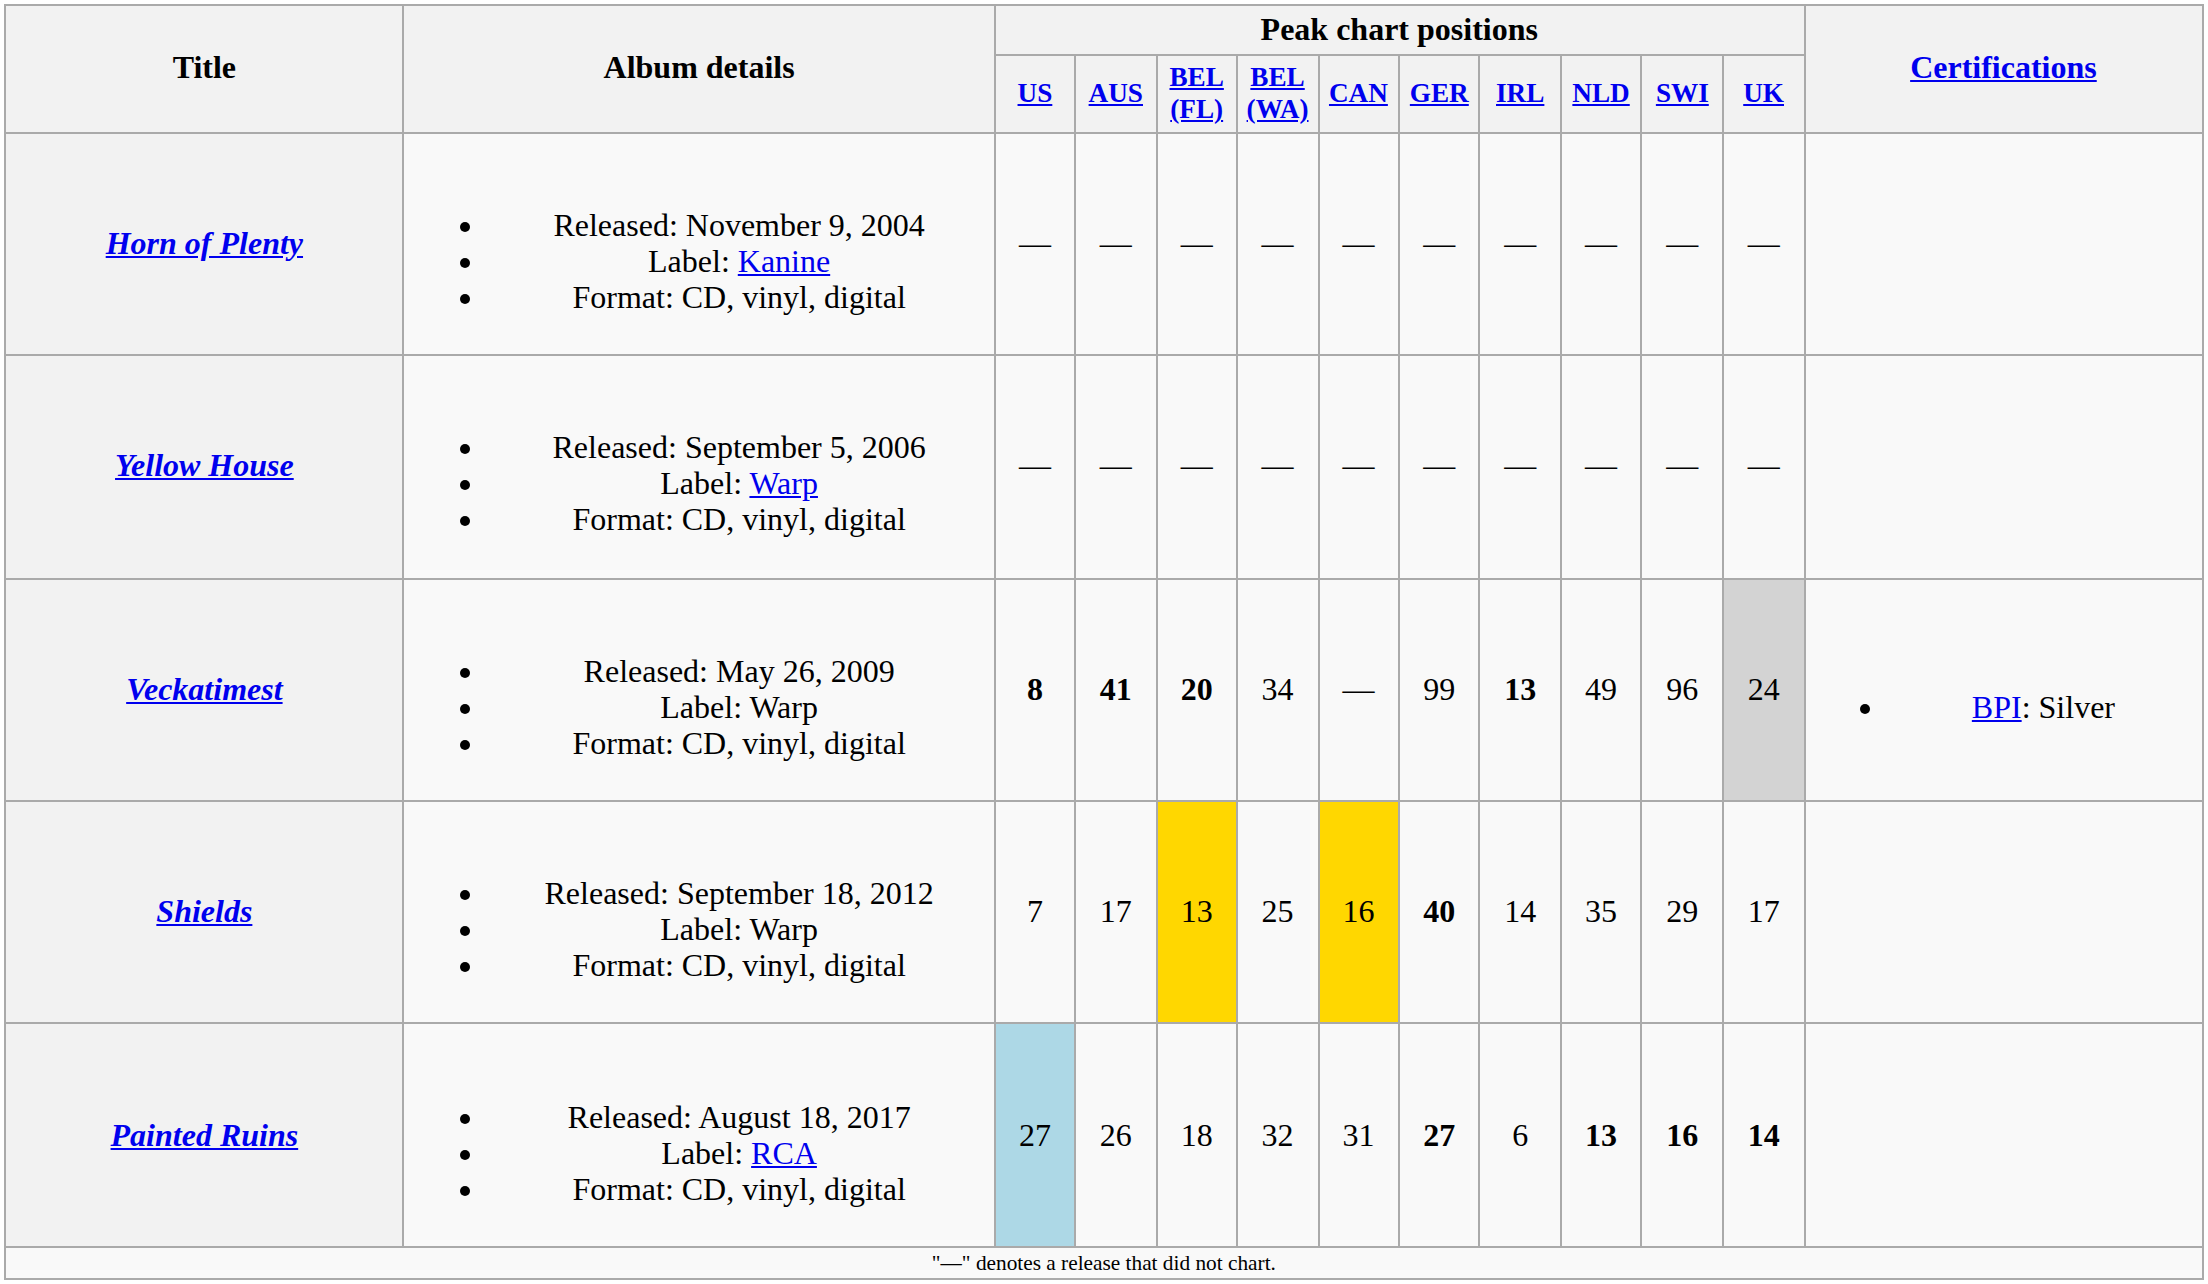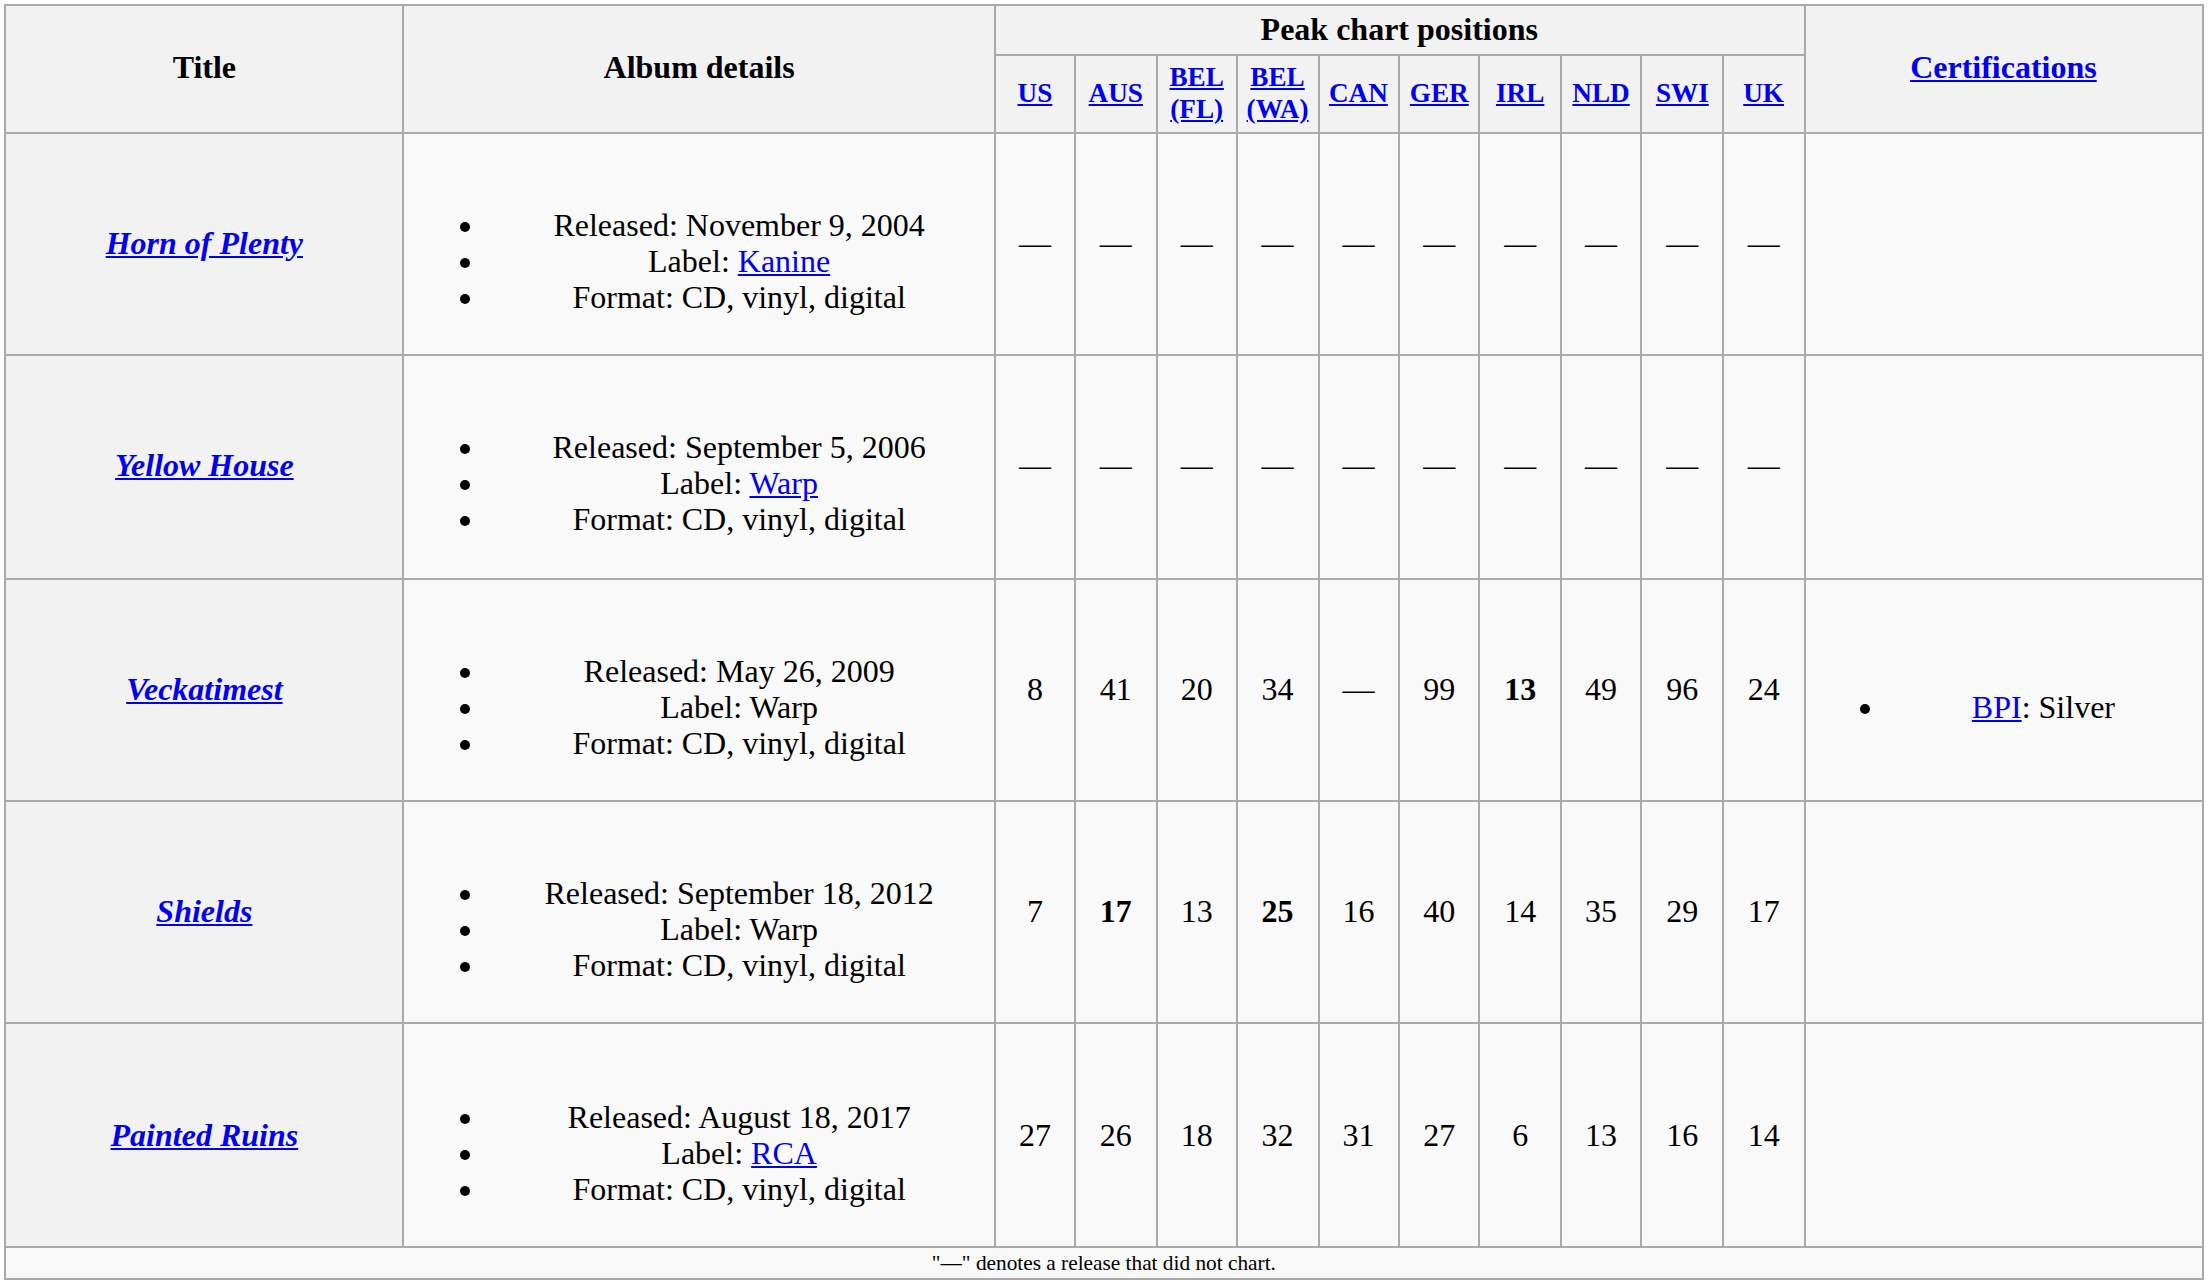(1035, 688) bold -> (1035, 688) normal
(1116, 688) bold -> (1116, 688) normal
(1197, 688) bold -> (1197, 688) normal
(1764, 688) lightgrey background -> (1764, 688) no background
(1116, 911) normal -> (1116, 911) bold
(1197, 911) gold background -> (1197, 911) no background
(1278, 911) normal -> (1278, 911) bold
(1358, 911) gold background -> (1358, 911) no background
(1439, 911) bold -> (1439, 911) normal
(1035, 1134) lightblue background -> (1035, 1134) no background
(1439, 1134) bold -> (1439, 1134) normal
(1601, 1134) bold -> (1601, 1134) normal
(1682, 1134) bold -> (1682, 1134) normal
(1764, 1134) bold -> (1764, 1134) normal
